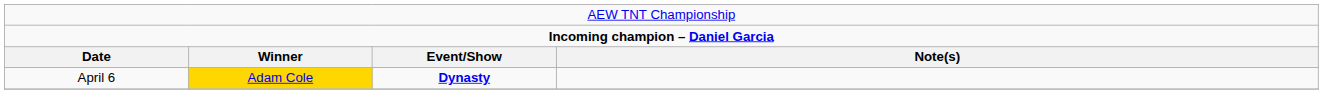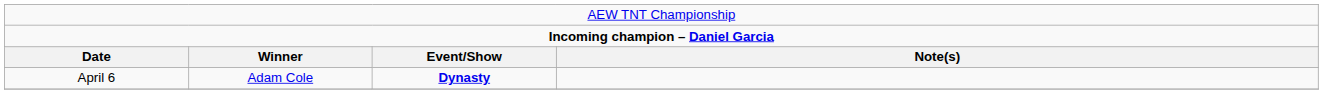(280, 78) gold background -> (280, 78) no background
